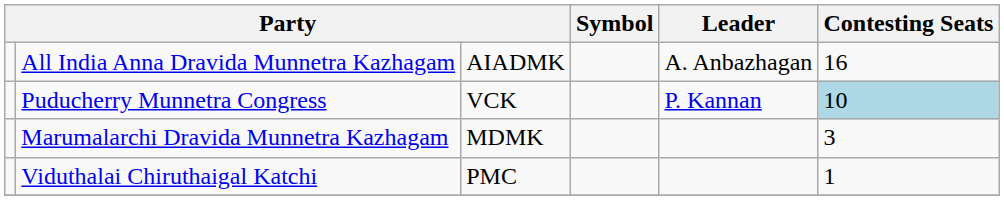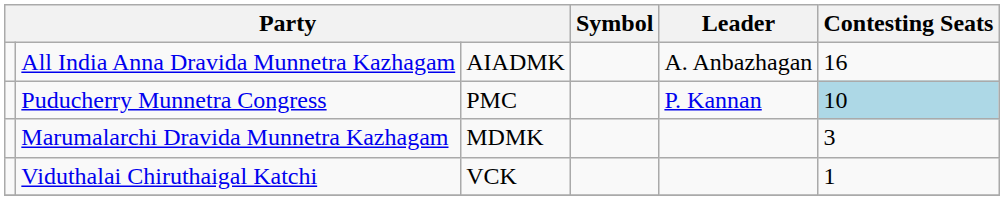(492, 99) VCK -> (492, 99) PMC
(492, 175) PMC -> (492, 175) VCK
